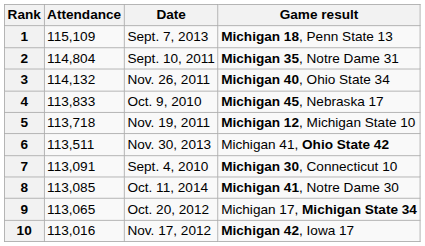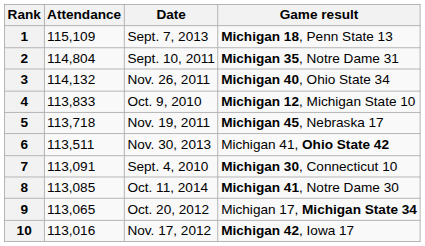(302, 101) Michigan 45, Nebraska 17 -> (318, 101) Michigan 12, Michigan State 10
(318, 123) Michigan 12, Michigan State 10 -> (302, 123) Michigan 45, Nebraska 17
